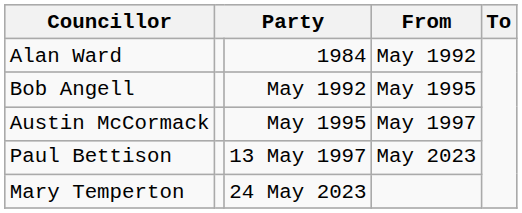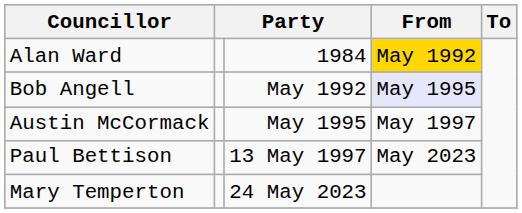(426, 56) no background -> (426, 56) gold background
(426, 90) no background -> (426, 90) lavender background
